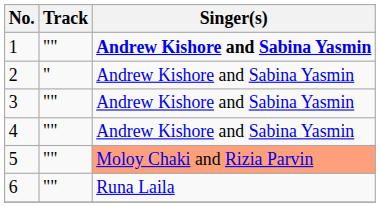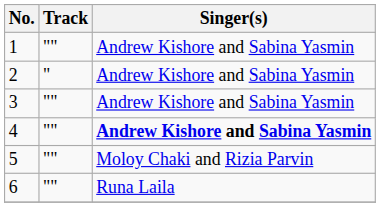(234, 46) bold -> (225, 46) normal
(225, 131) normal -> (234, 131) bold
(205, 159) lightsalmon background -> (205, 159) no background
